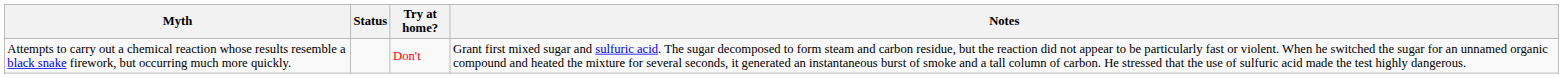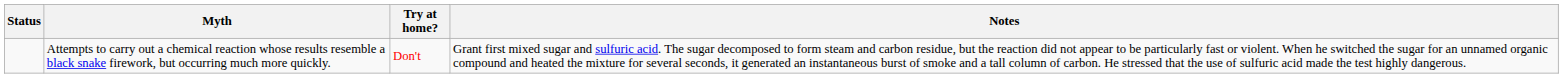columns swapped: (178, 21) <-> (370, 21)
